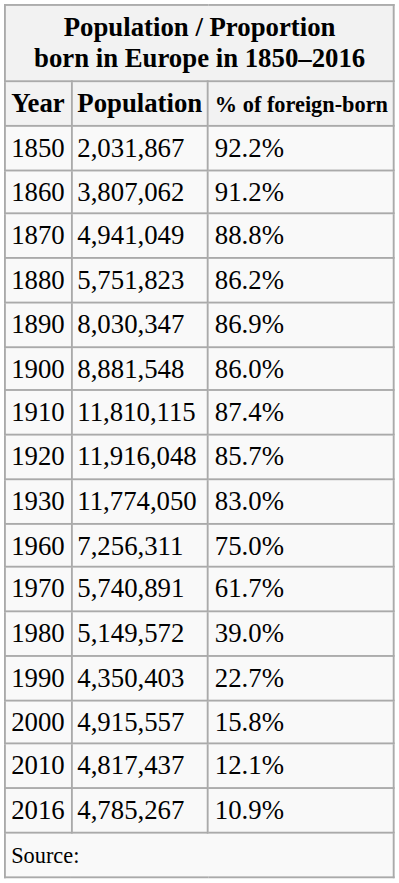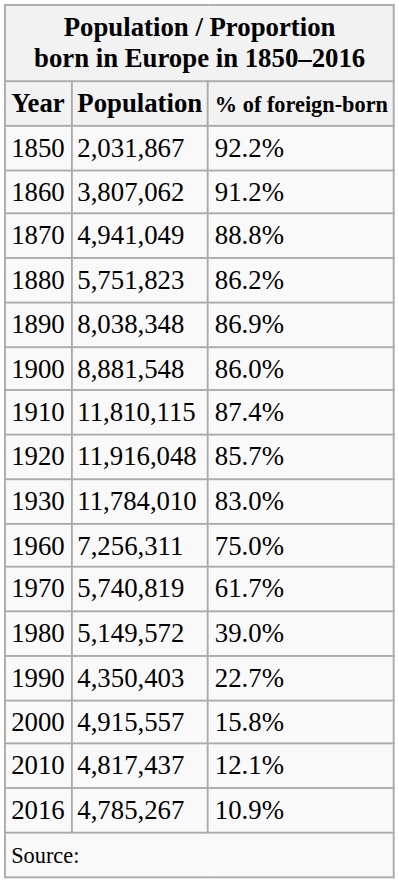(131, 324) 8,030,347 -> (131, 324) 8,038,348
(137, 500) 11,774,050 -> (137, 500) 11,784,010
(131, 589) 5,740,891 -> (131, 589) 5,740,819
